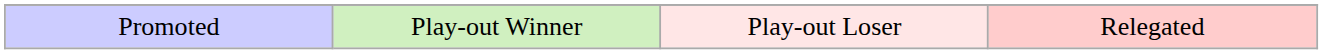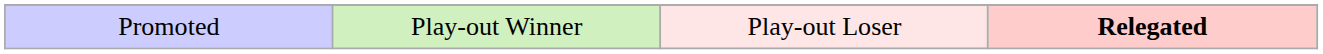(1152, 26) normal -> (1152, 26) bold
